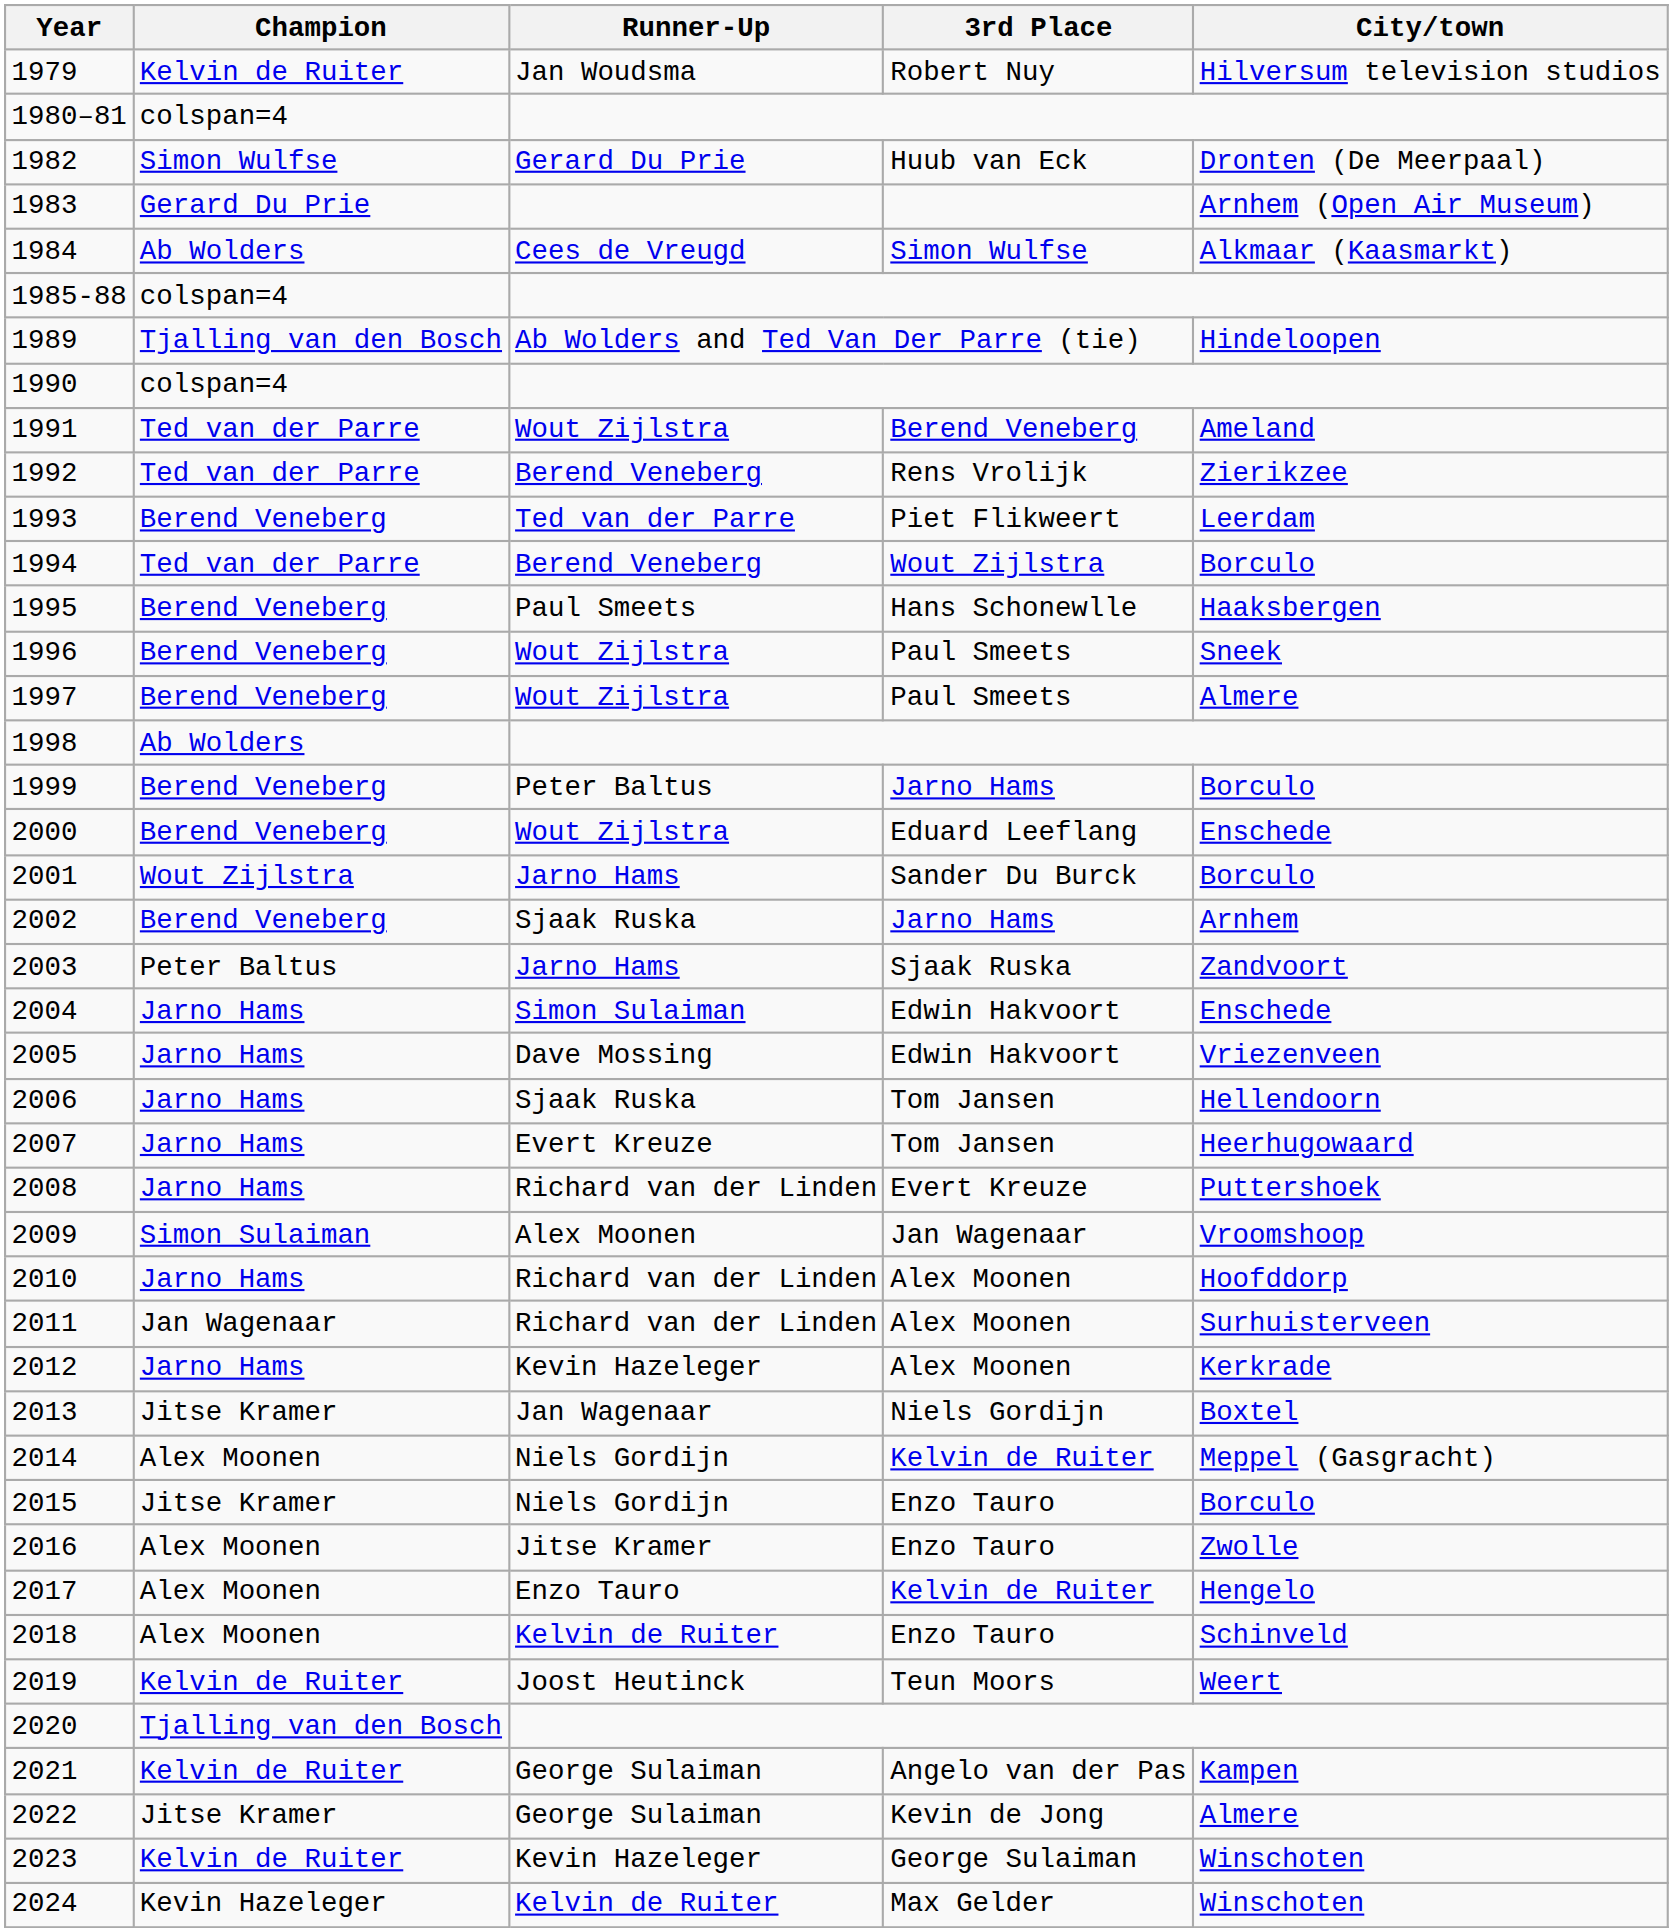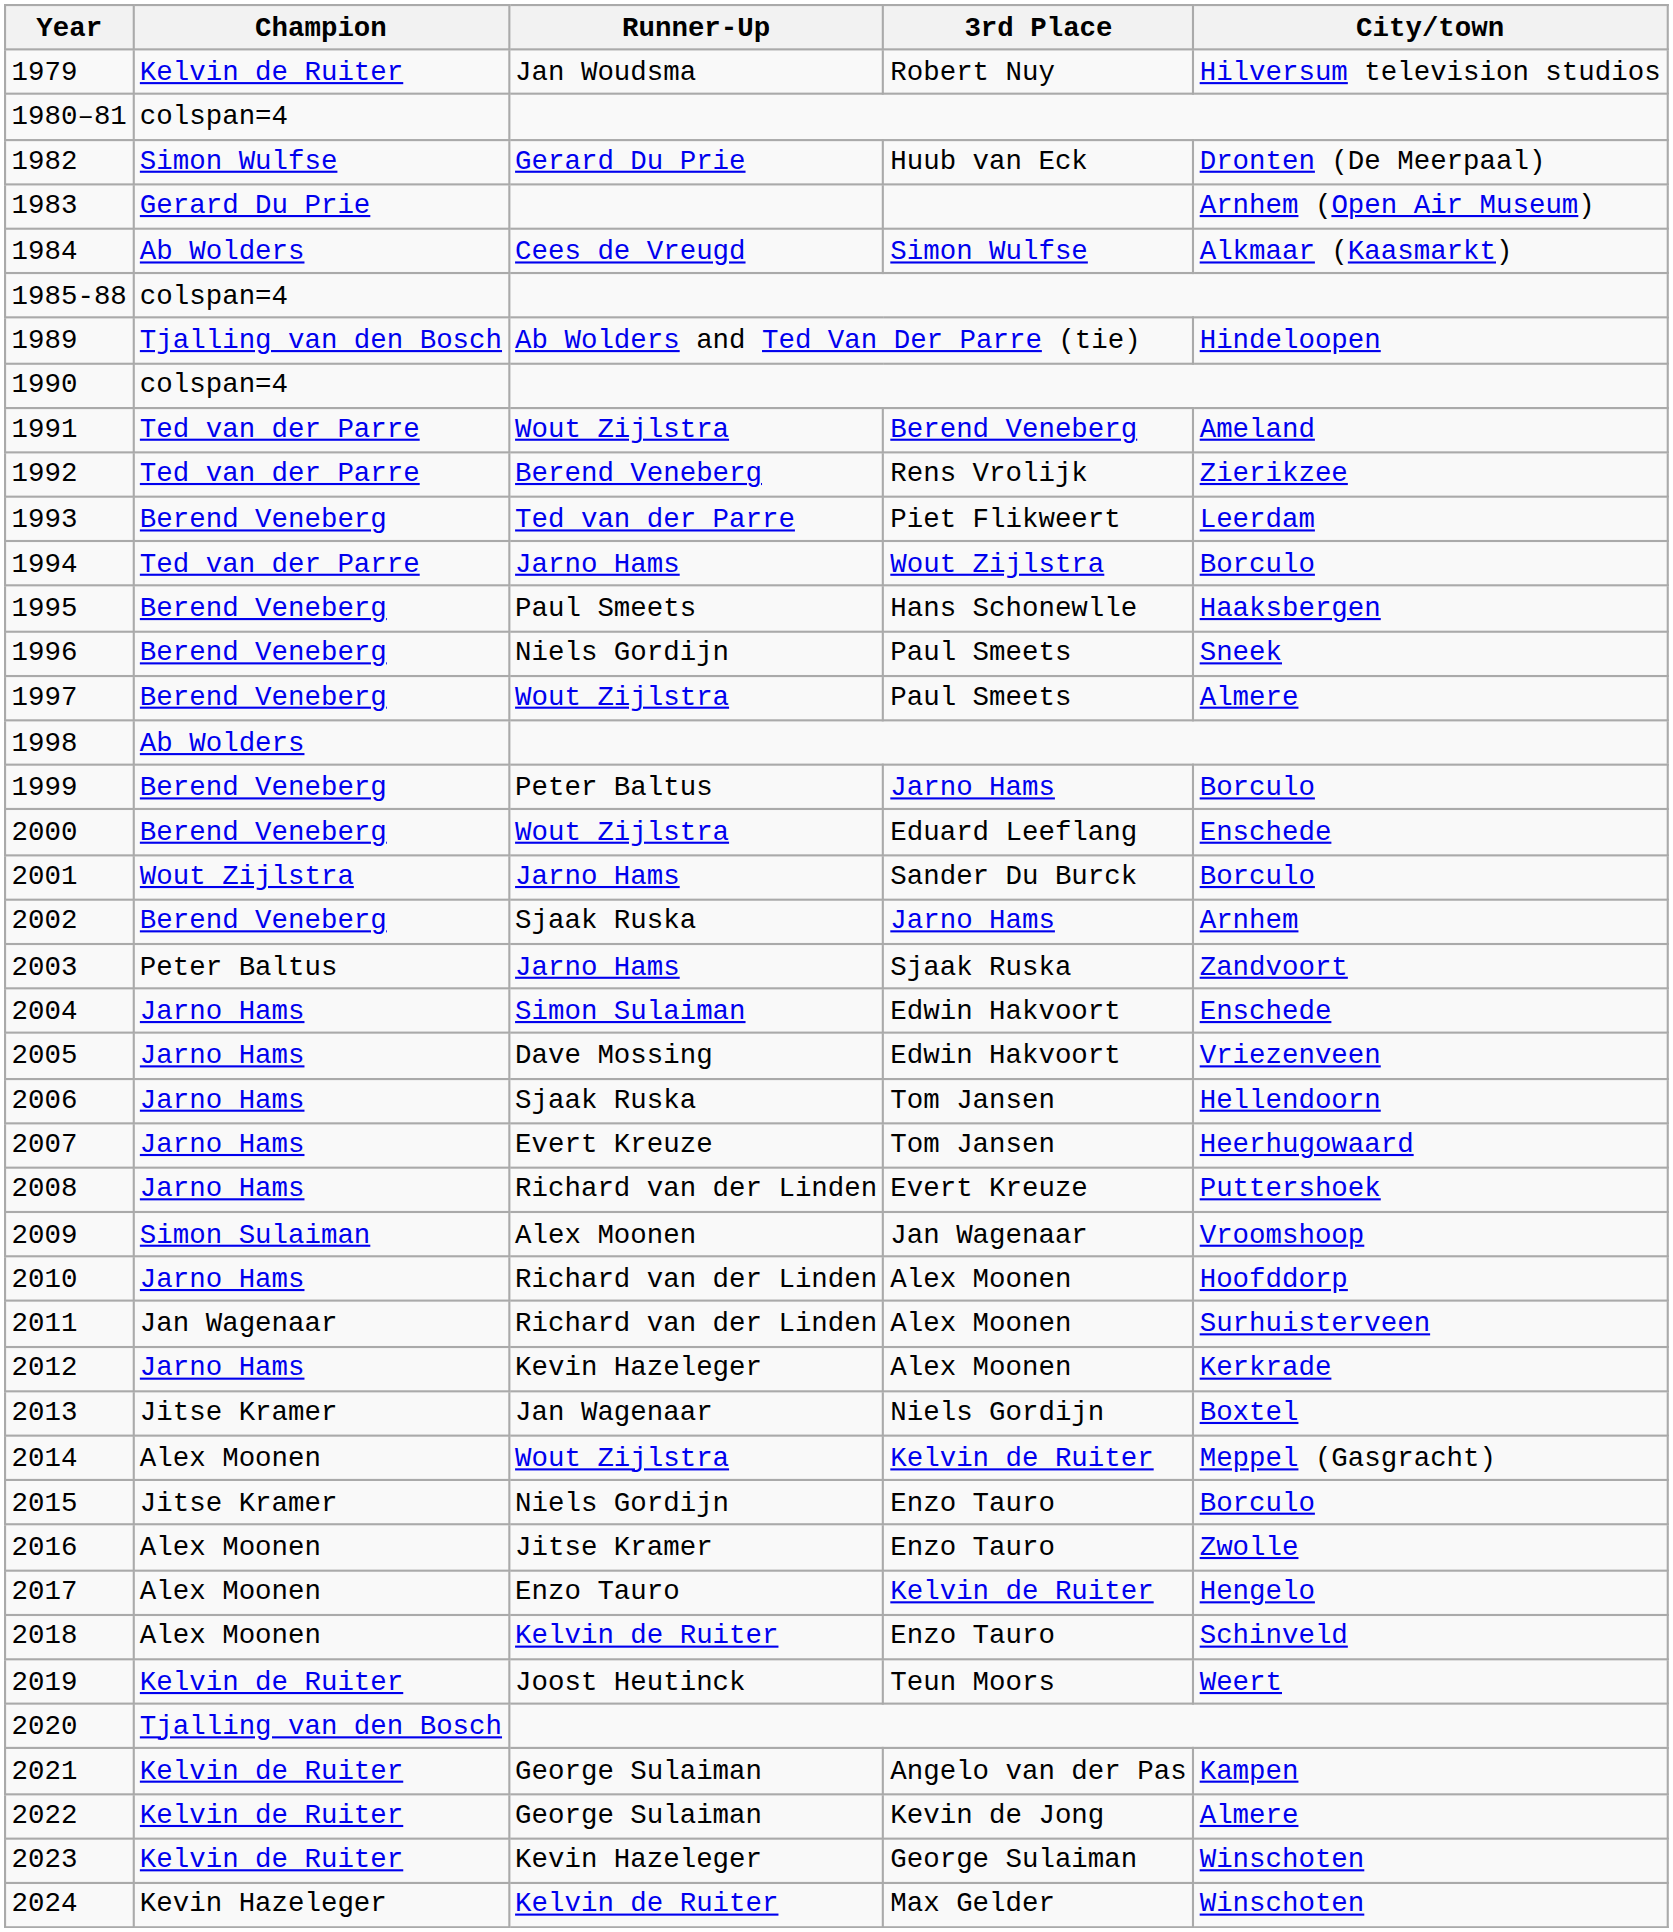(639, 564) Berend Veneberg -> (597, 564) Jarno Hams
(622, 653) Wout Zijlstra -> (622, 653) Niels Gordijn
(622, 1458) Niels Gordijn -> (622, 1458) Wout Zijlstra
(239, 1816) Jitse Kramer -> (272, 1816) Kelvin de Ruiter
